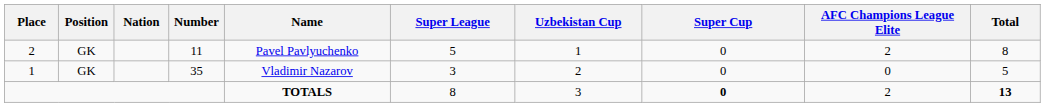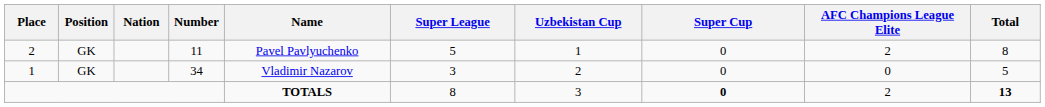(196, 71) 35 -> (196, 71) 34
